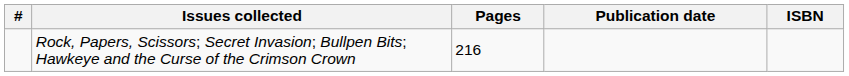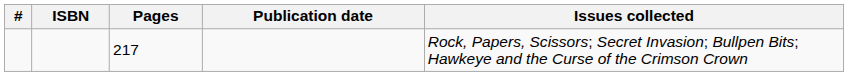columns swapped: (242, 16) <-> (805, 16)
(468, 50) 216 -> (126, 50) 217
